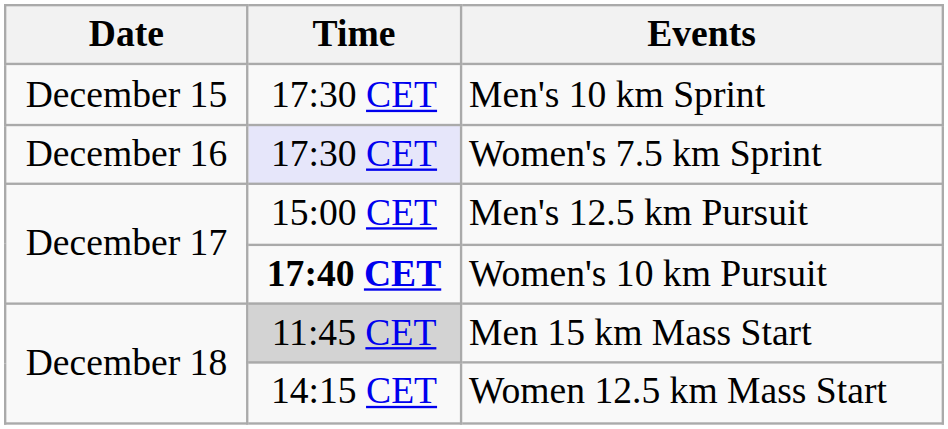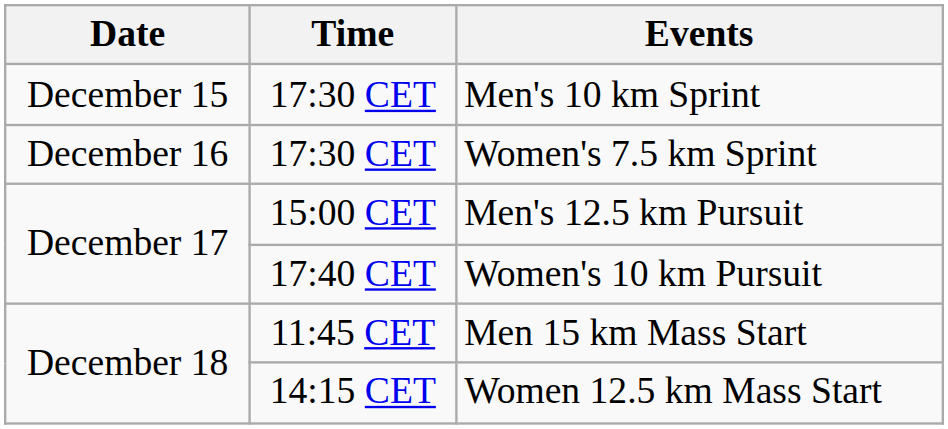(354, 153) lavender background -> (353, 153) no background
(354, 272) bold -> (353, 272) normal
(354, 332) lightgrey background -> (353, 332) no background
